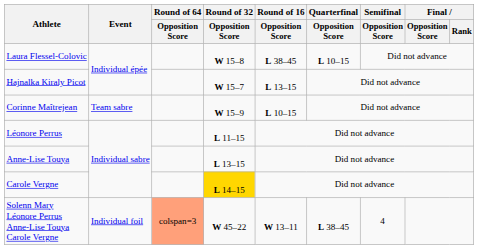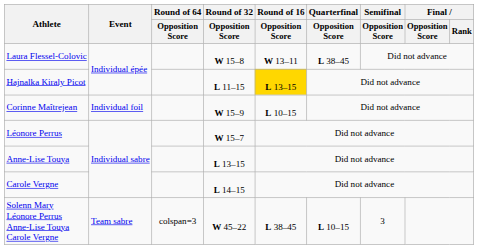(281, 62) L 38–45 -> (281, 62) W 13–11
(333, 62) L 10–15 -> (333, 62) L 38–45
(229, 87) W 15–7 -> (229, 87) L 11–15
(281, 87) no background -> (281, 87) gold background
(112, 108) Team sabre -> (117, 108) Individual foil
(229, 139) L 11–15 -> (229, 139) W 15–7
(229, 190) gold background -> (229, 190) no background
(117, 221) Individual foil -> (112, 221) Team sabre
(178, 221) lightsalmon background -> (178, 221) no background
(281, 227) W 13–11 -> (281, 227) L 38–45
(333, 227) L 38–45 -> (333, 227) L 10–15
(383, 221) 4 -> (383, 221) 3
